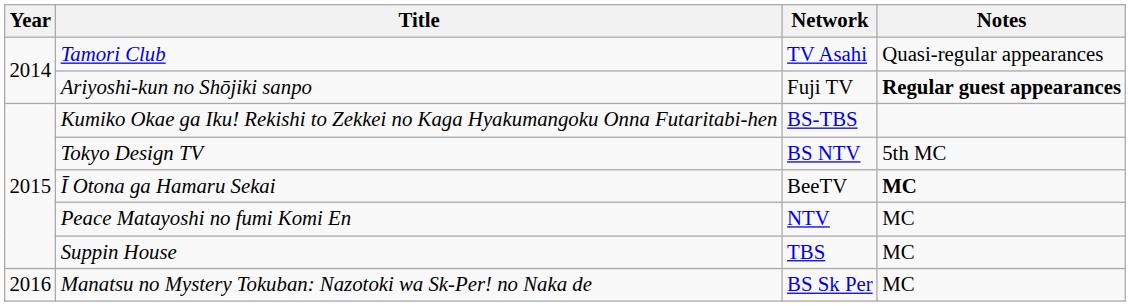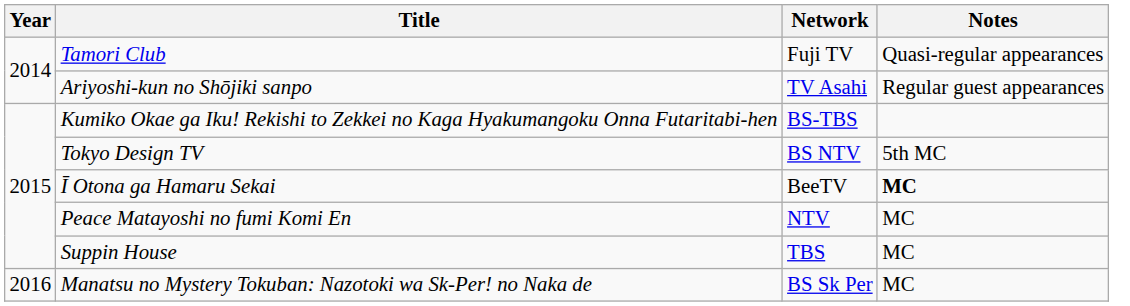(827, 53) TV Asahi -> (820, 53) Fuji TV
(820, 86) Fuji TV -> (827, 86) TV Asahi
(1002, 86) bold -> (993, 86) normal
